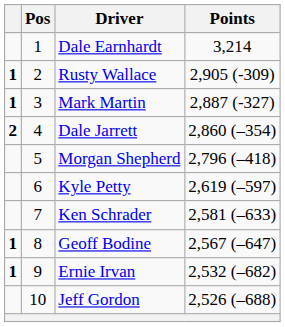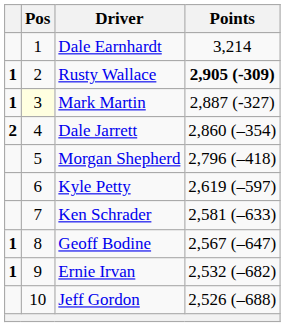(232, 74) normal -> (232, 74) bold
(38, 102) no background -> (38, 102) lightyellow background
